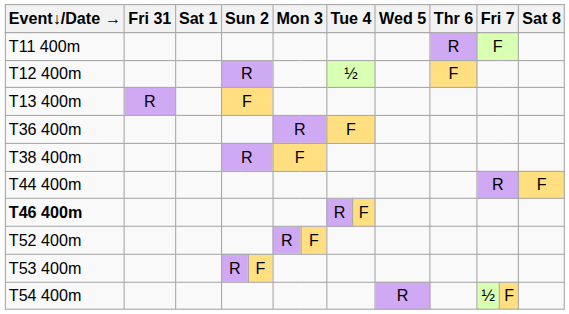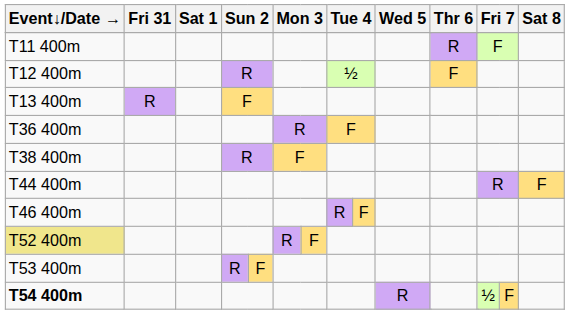(46, 212) bold -> (45, 212) normal
(45, 240) no background -> (45, 240) khaki background
(45, 296) normal -> (46, 296) bold
